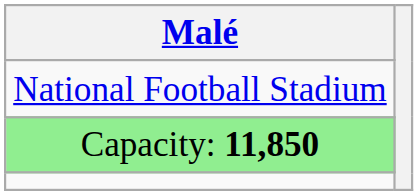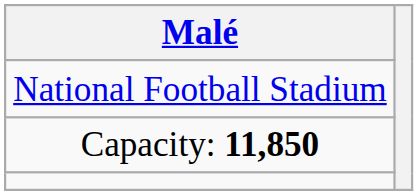(200, 144) lightgreen background -> (200, 144) no background
